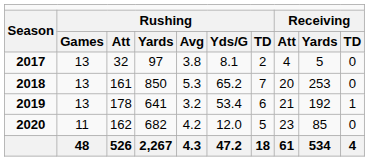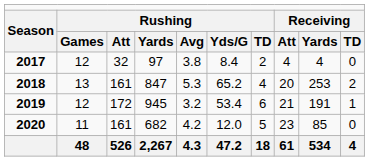(82, 62) 13 -> (82, 62) 12
(229, 62) 8.1 -> (229, 62) 8.4
(320, 62) 5 -> (320, 62) 4
(156, 83) 850 -> (156, 83) 847
(263, 83) 7 -> (263, 83) 4
(352, 83) 0 -> (352, 83) 2
(82, 104) 13 -> (82, 104) 12
(121, 104) 178 -> (121, 104) 172
(156, 104) 641 -> (156, 104) 945
(320, 104) 192 -> (320, 104) 191
(121, 124) 162 -> (121, 124) 161
